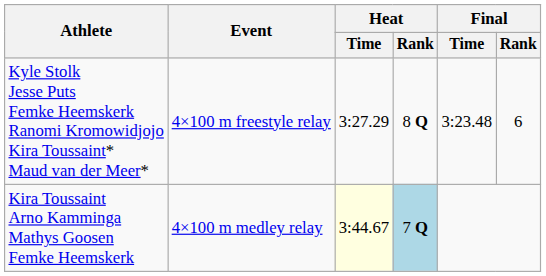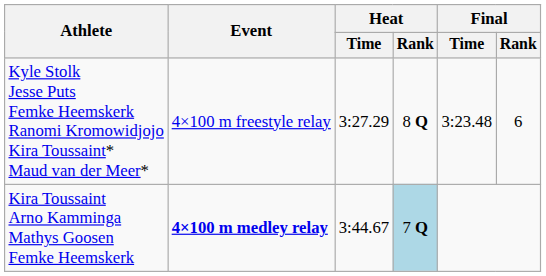(247, 228) normal -> (250, 228) bold
(364, 228) lightyellow background -> (364, 228) no background
